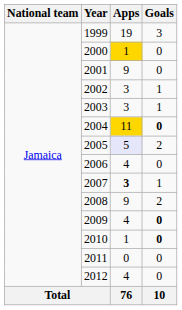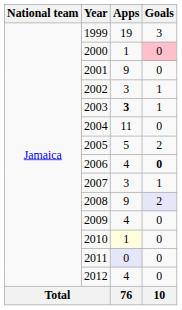(126, 51) gold background -> (126, 51) no background
(159, 51) no background -> (159, 51) pink background
(126, 107) normal -> (126, 107) bold
(126, 126) gold background -> (126, 126) no background
(159, 126) bold -> (159, 126) normal
(126, 145) lavender background -> (126, 145) no background
(159, 164) normal -> (159, 164) bold
(126, 182) bold -> (126, 182) normal
(159, 201) no background -> (159, 201) lavender background
(159, 220) bold -> (159, 220) normal
(126, 239) no background -> (126, 239) lightyellow background
(159, 239) bold -> (159, 239) normal
(126, 257) no background -> (126, 257) lavender background
